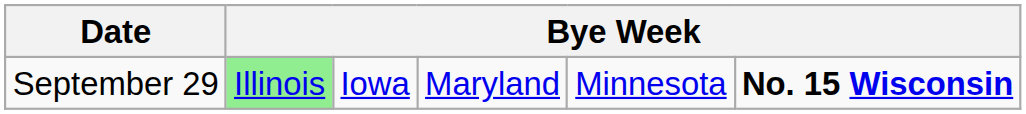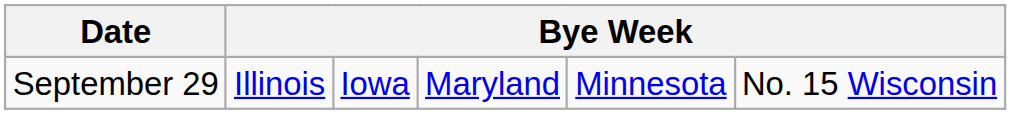(280, 83) lightgreen background -> (280, 83) no background
(878, 83) bold -> (870, 83) normal
